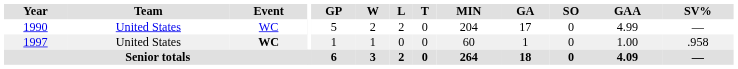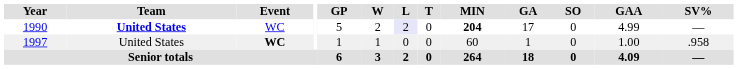(148, 26) normal -> (151, 26) bold
(401, 26) no background -> (406, 26) lavender background
(469, 26) normal -> (472, 26) bold
